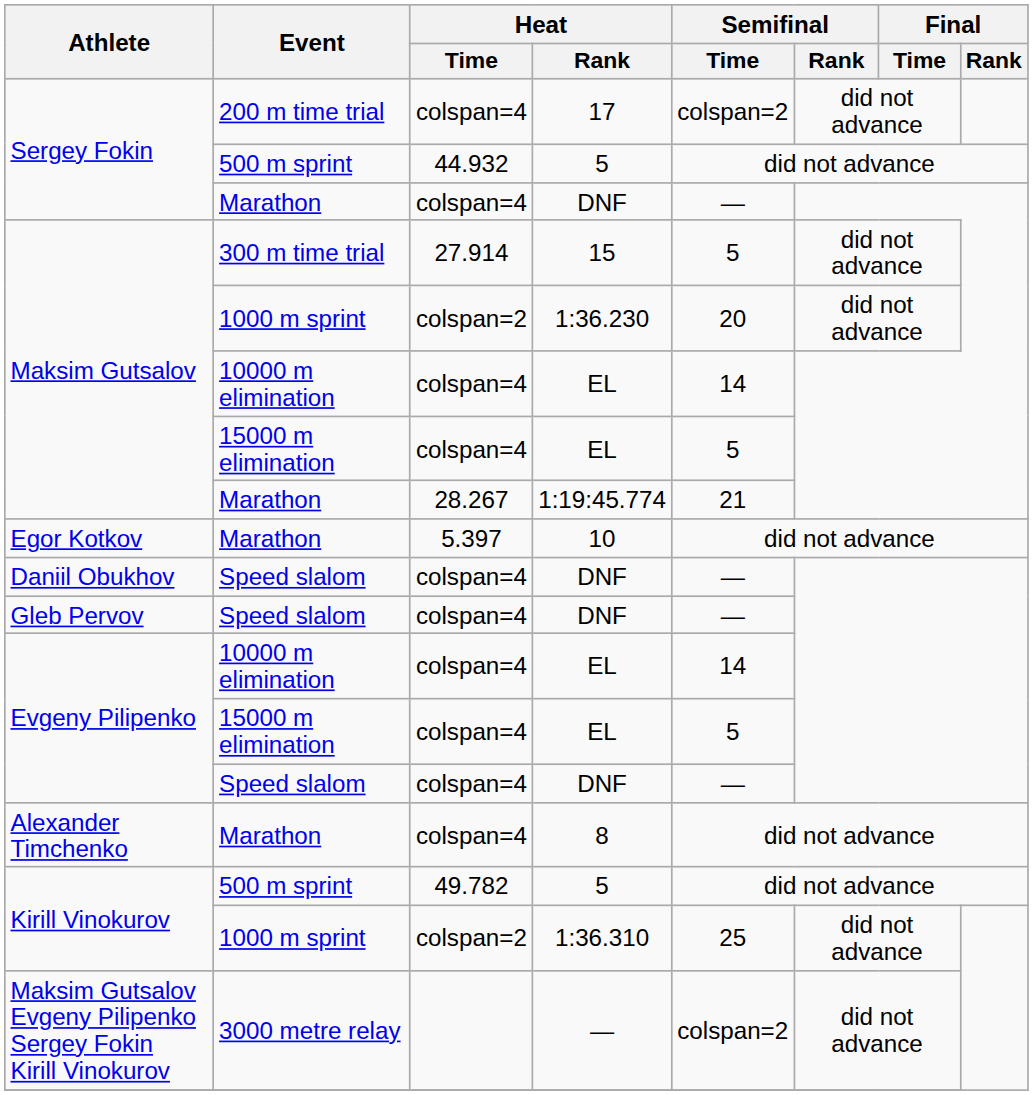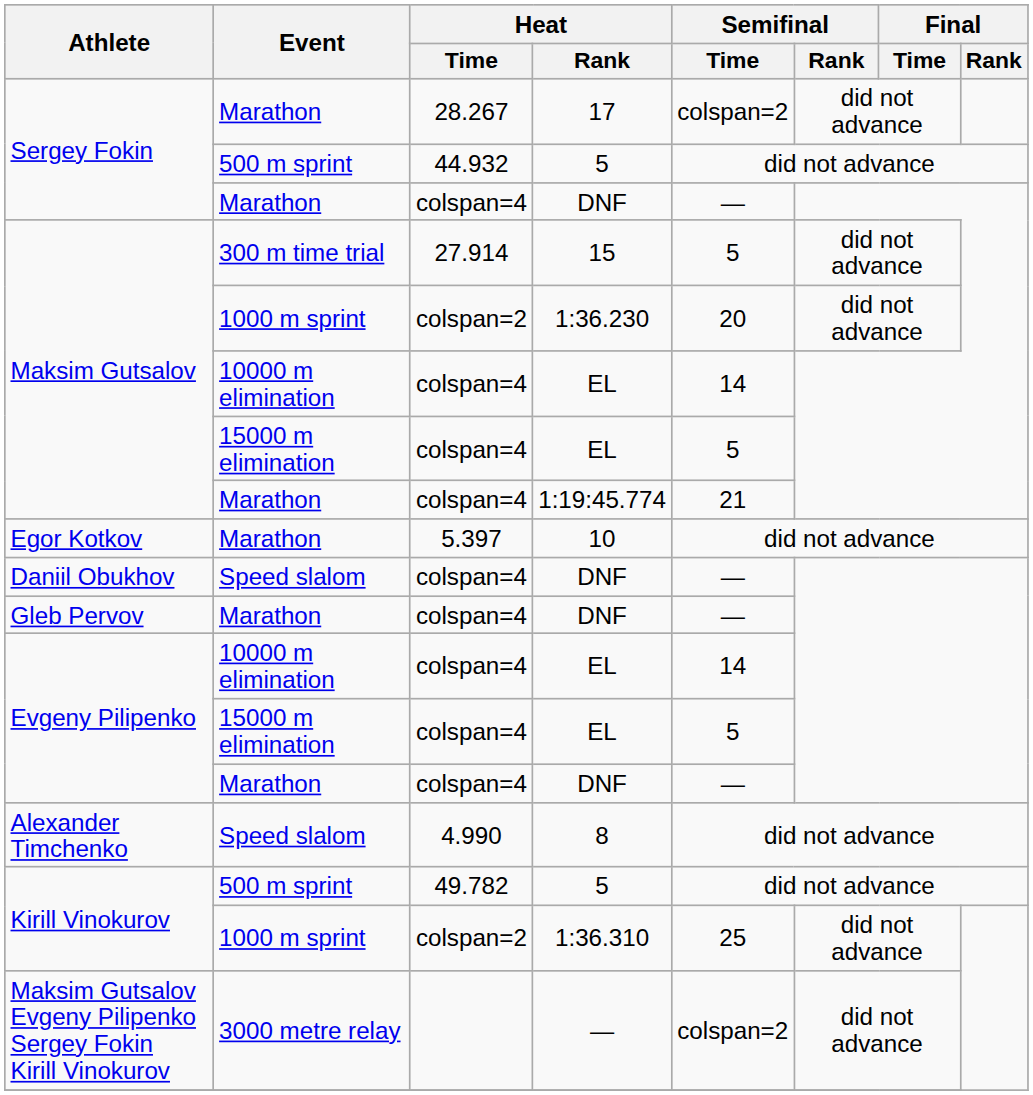(302, 112) 200 m time trial -> (270, 112) Marathon
(471, 112) colspan=4 -> (471, 112) 28.267
(471, 501) 28.267 -> (471, 501) colspan=4
(292, 615) Speed slalom -> (270, 615) Marathon
(292, 784) Speed slalom -> (270, 784) Marathon
(270, 835) Marathon -> (292, 835) Speed slalom
(471, 835) colspan=4 -> (471, 835) 4.990
